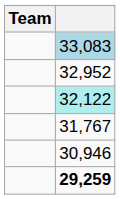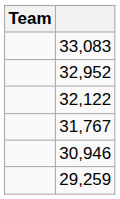(85, 45) lightblue background -> (85, 45) no background
(85, 99) paleturquoise background -> (85, 99) no background
(85, 180) bold -> (85, 180) normal
